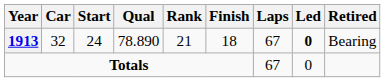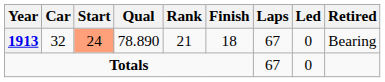(94, 40) no background -> (94, 40) lightsalmon background
(308, 40) bold -> (308, 40) normal
